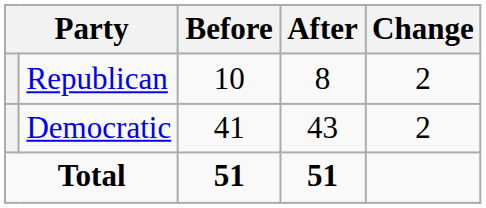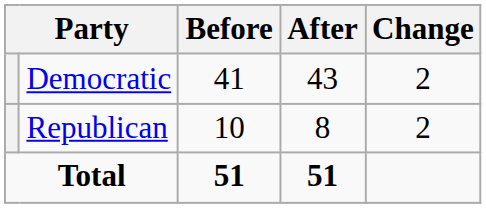rows swapped: (99, 127) <-> (97, 78)
